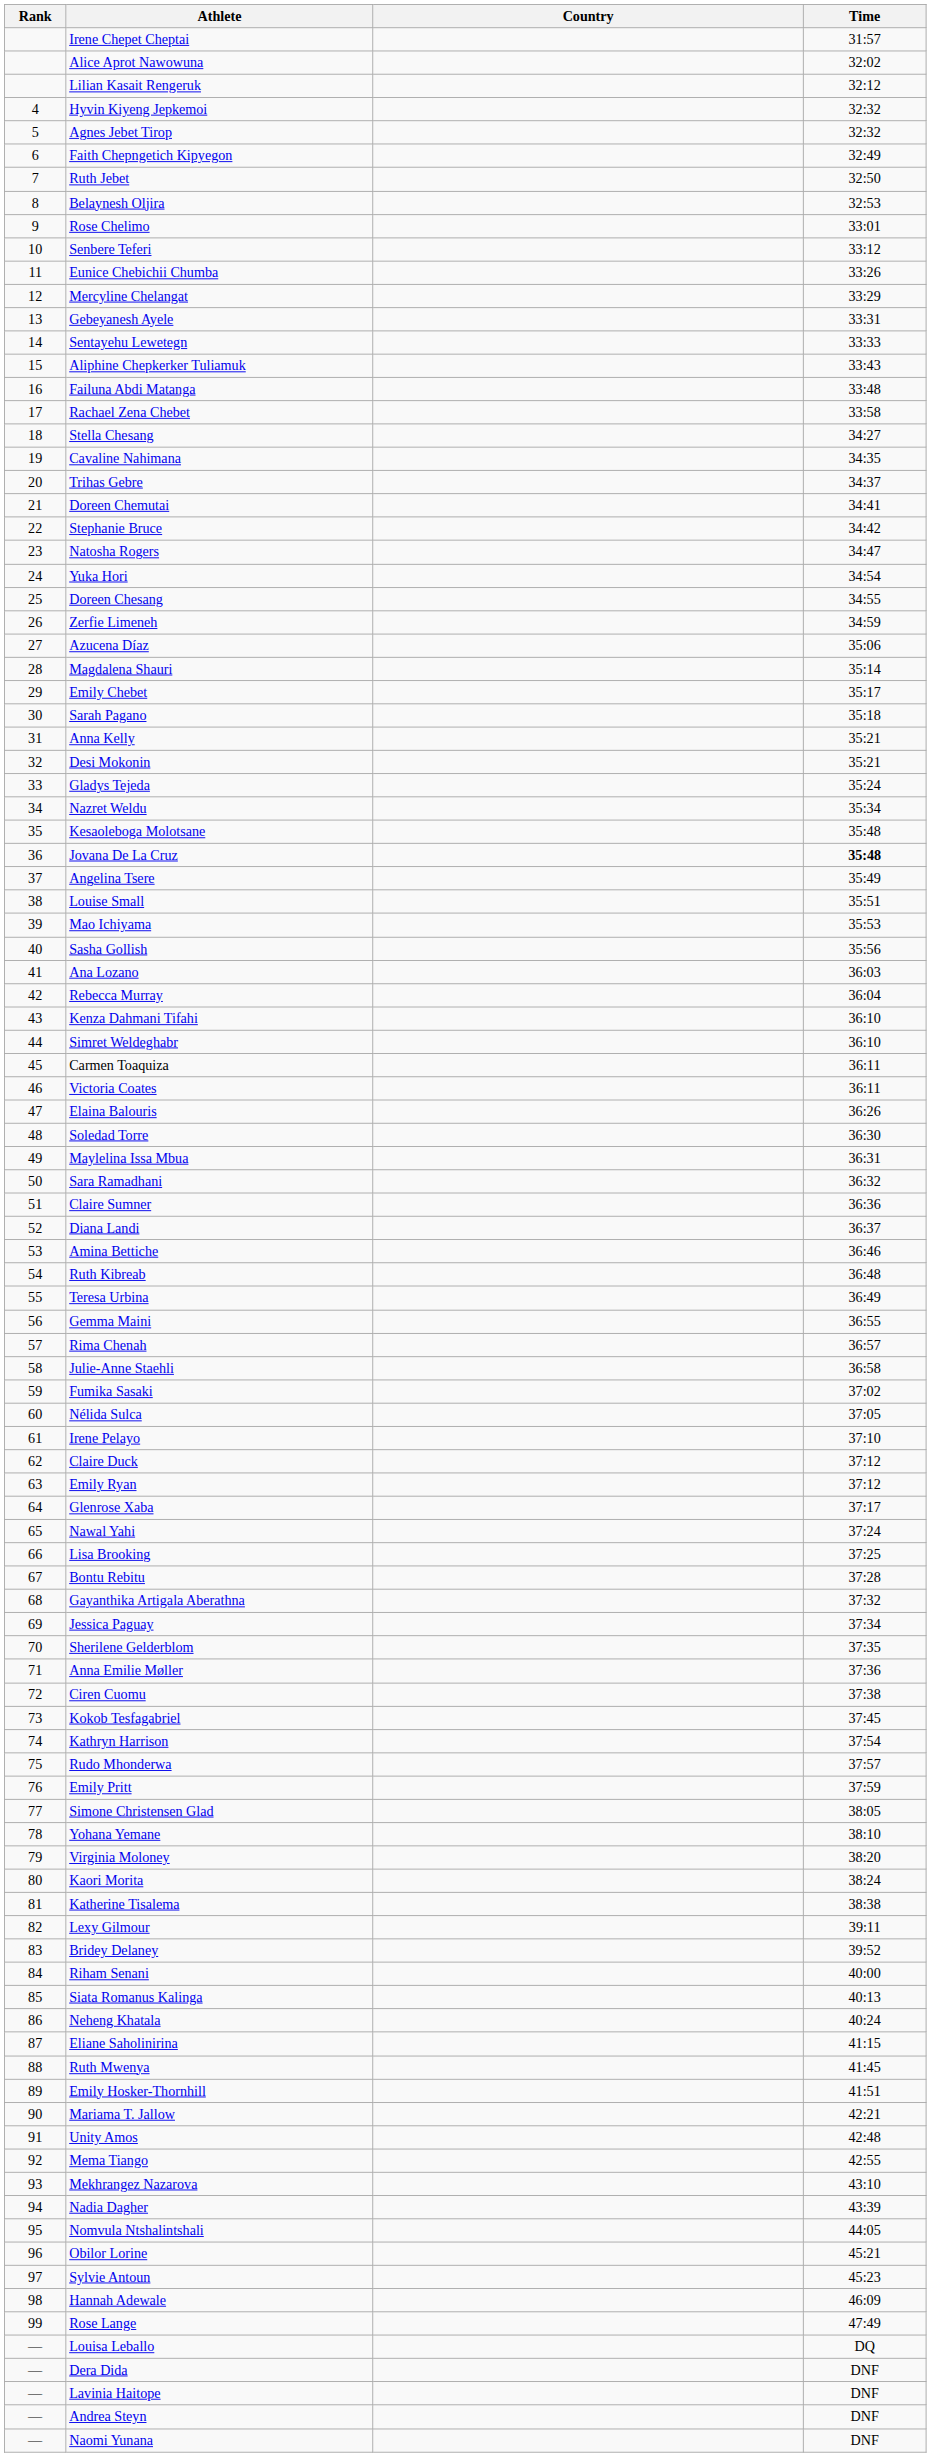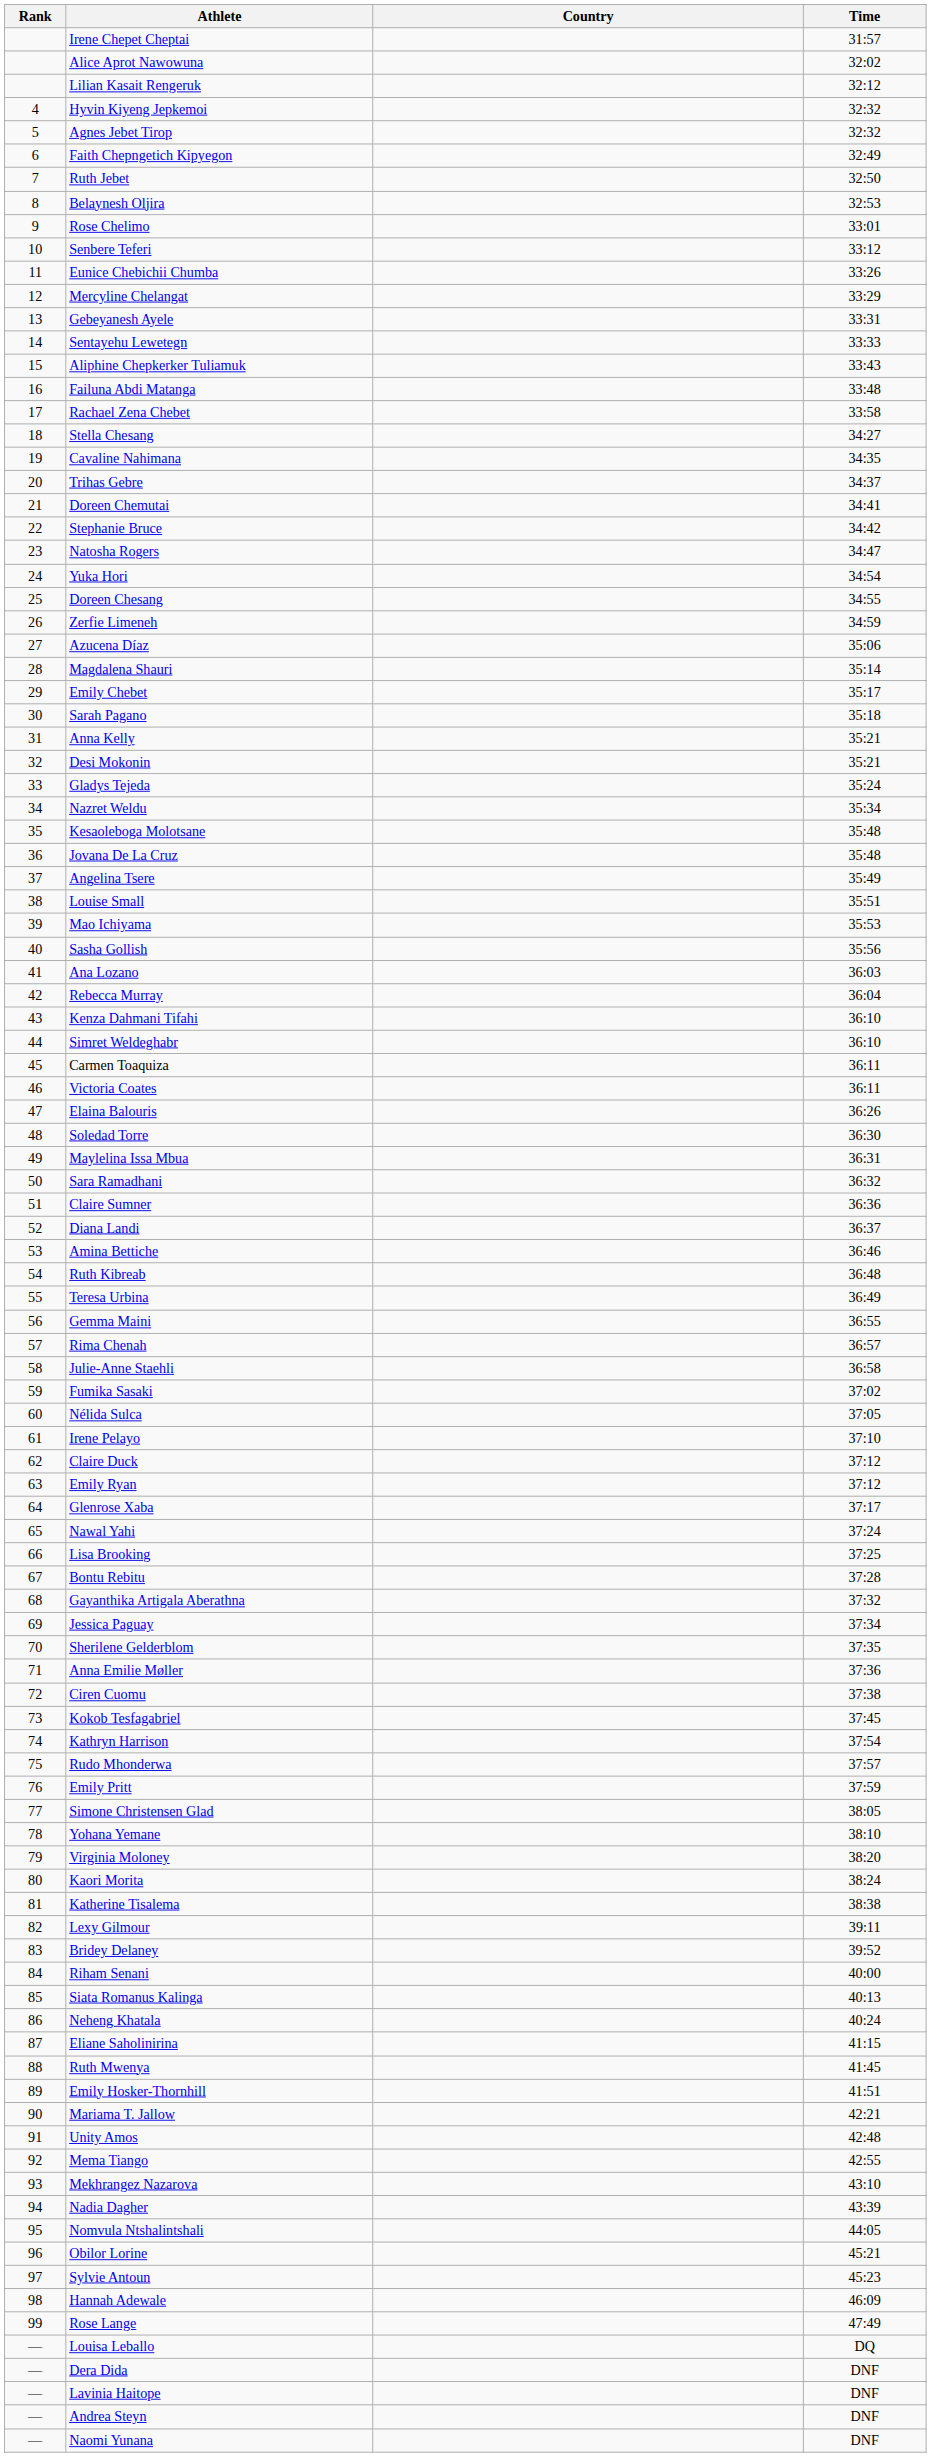(865, 855) bold -> (865, 855) normal
